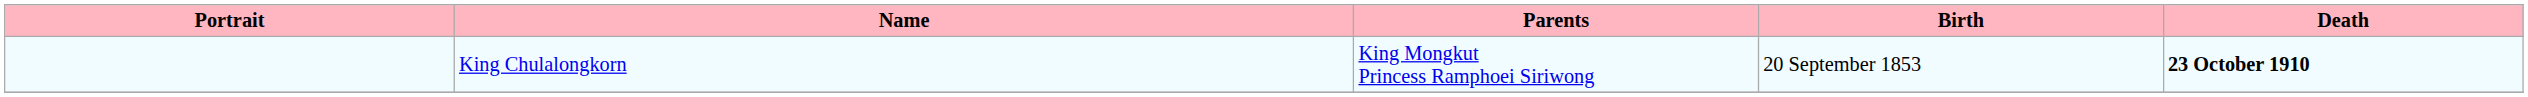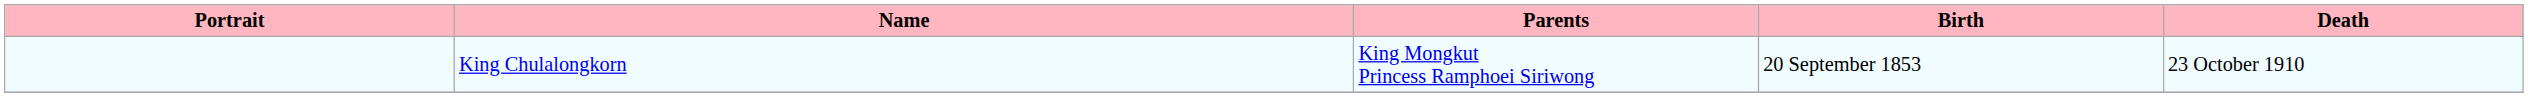(2239, 64) bold -> (2236, 64) normal
